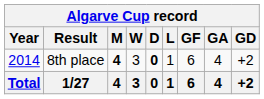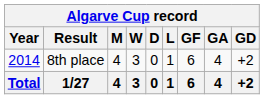(117, 61) bold -> (117, 61) normal
(154, 61) bold -> (154, 61) normal
